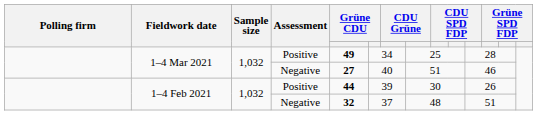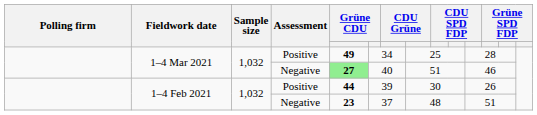(349, 71) no background -> (349, 71) lightgreen background
(349, 102) 32 -> (349, 102) 23
